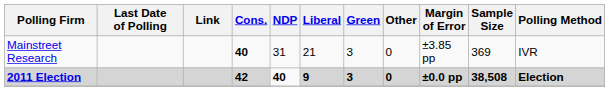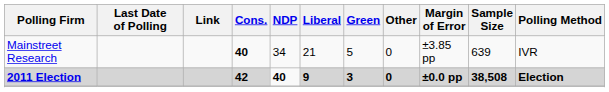(279, 51) 31 -> (279, 51) 34
(350, 51) 3 -> (350, 51) 5
(481, 51) 369 -> (481, 51) 639
